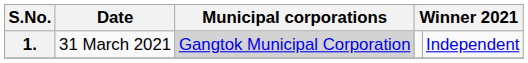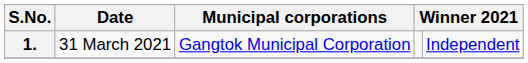(295, 44) lightgrey background -> (295, 44) no background
